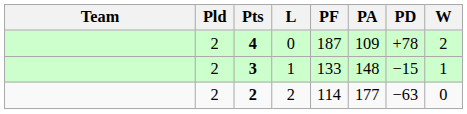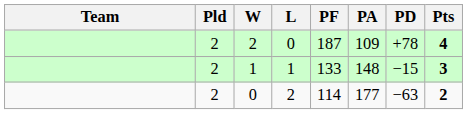columns swapped: (443, 17) <-> (253, 17)
